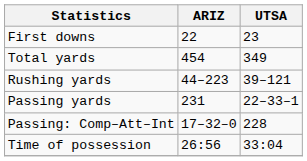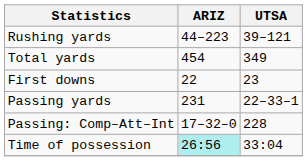rows swapped: (51, 37) <-> (59, 80)
(201, 145) no background -> (201, 145) paleturquoise background
